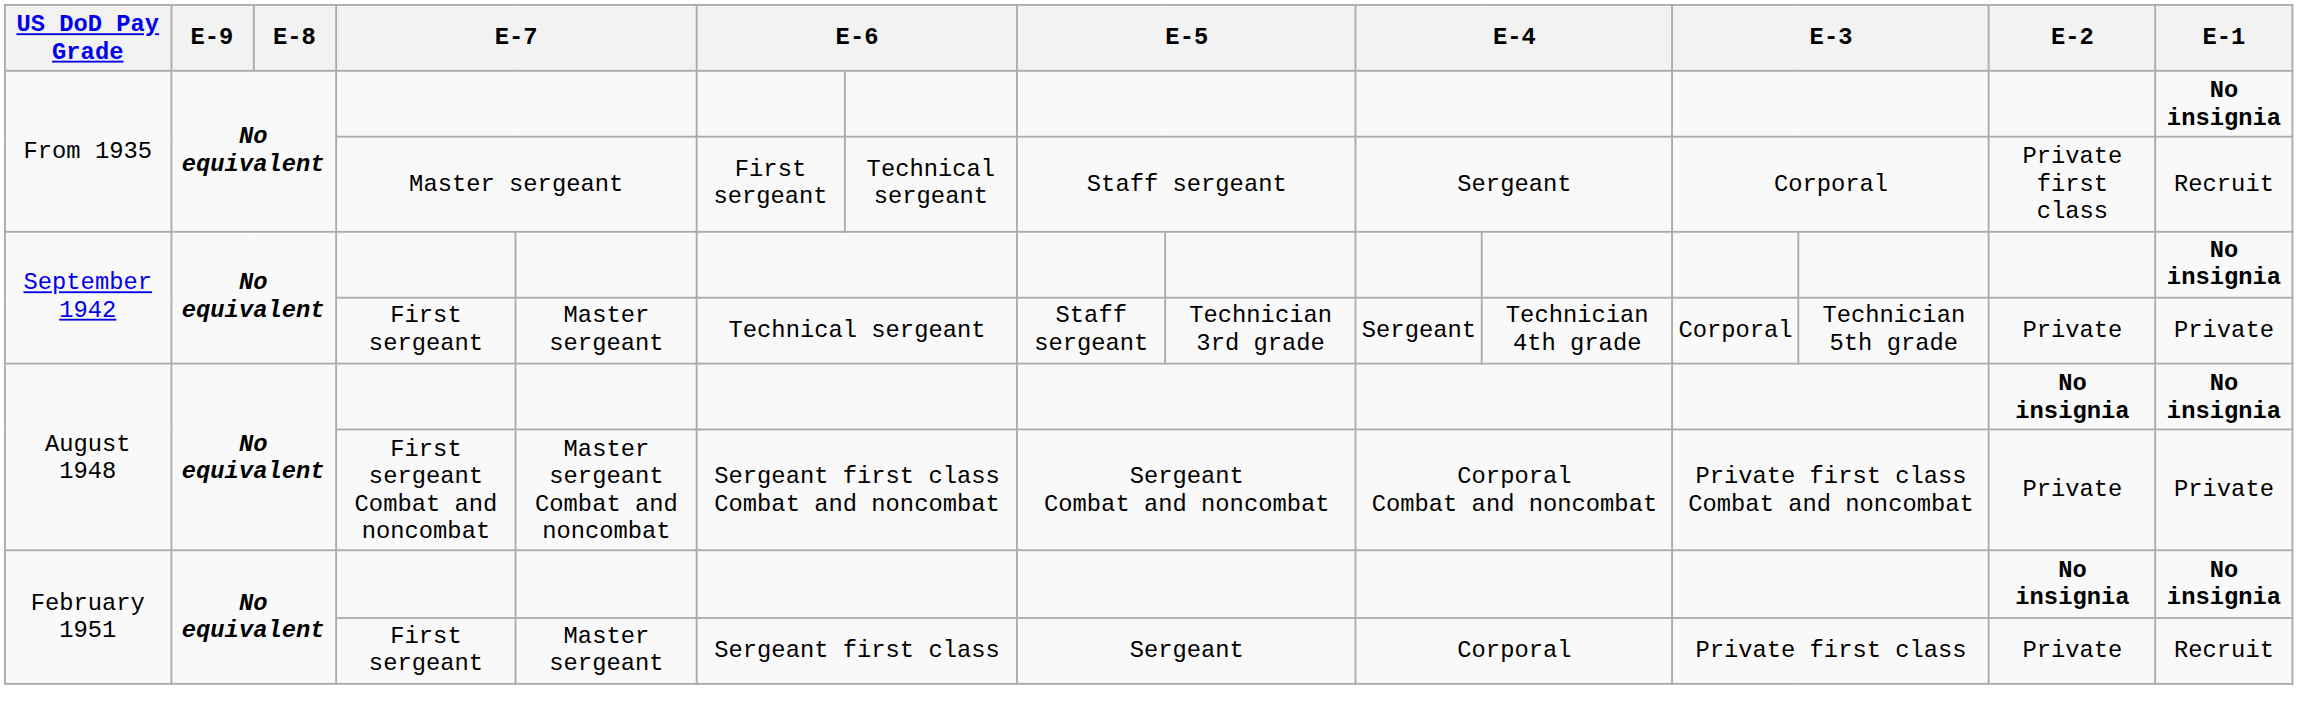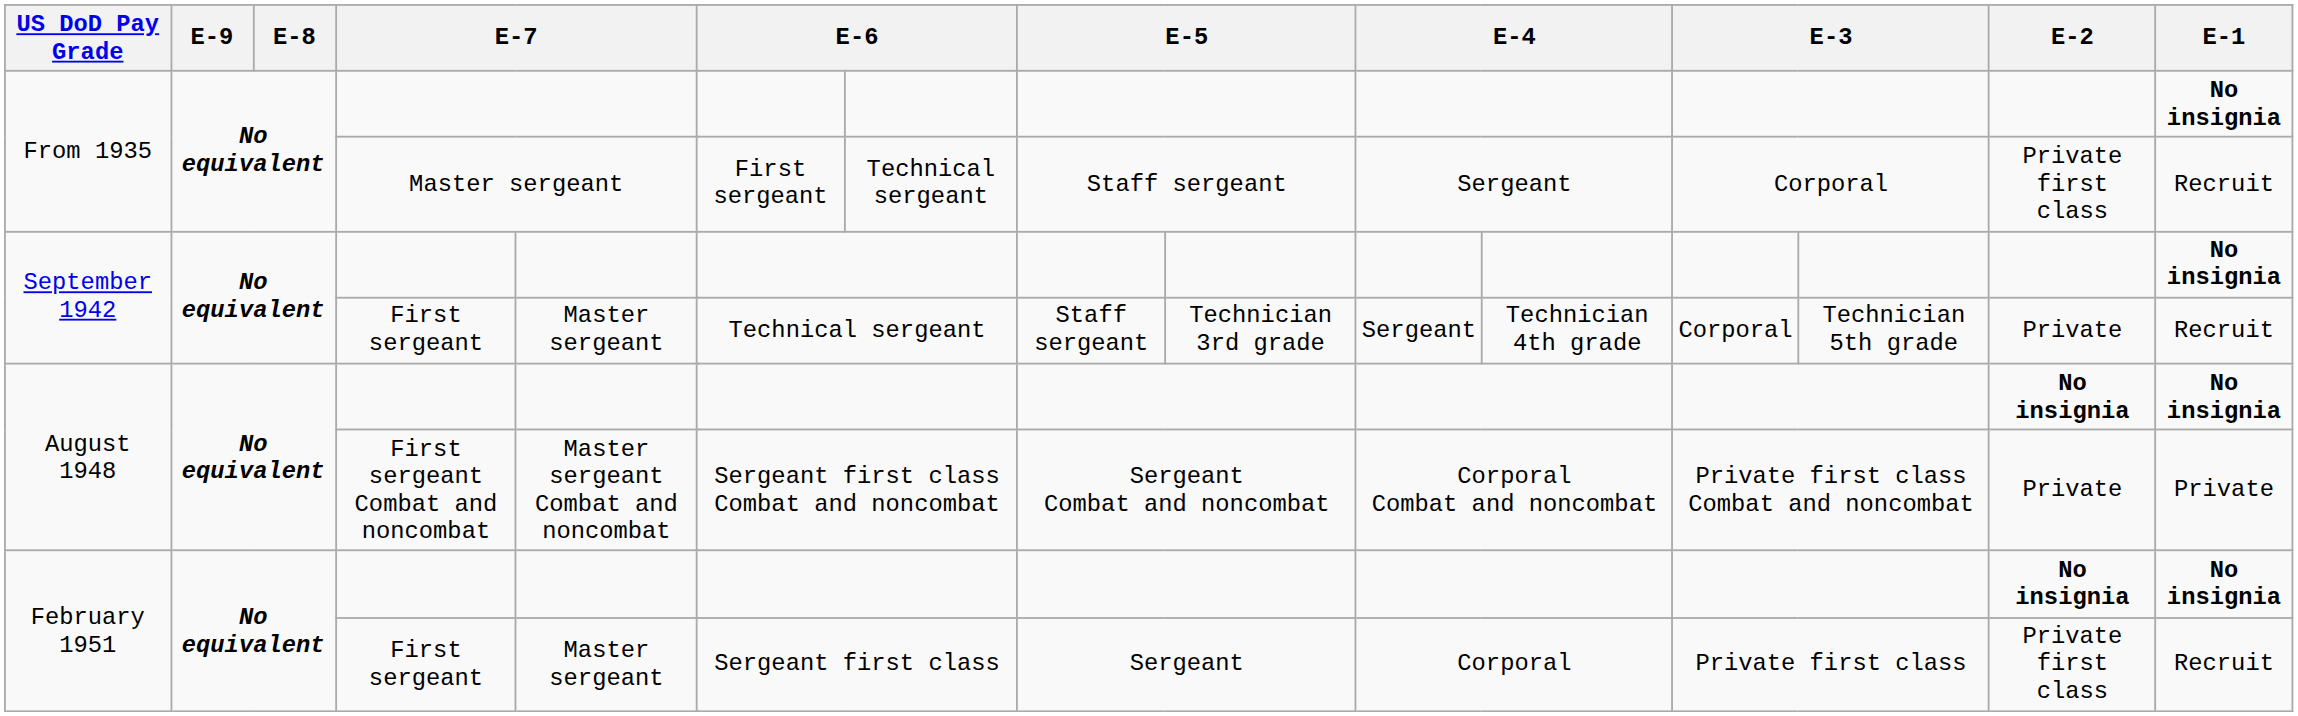(2224, 330) Private -> (2224, 330) Recruit
(2072, 650) Private -> (2072, 664) Private first class
